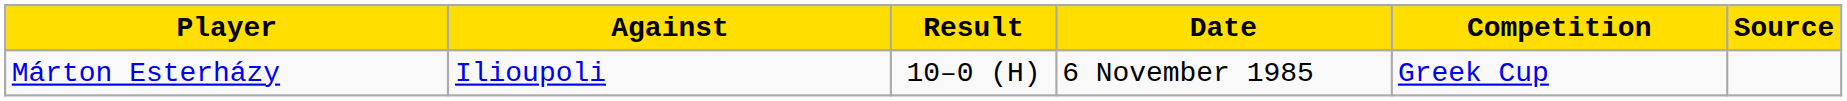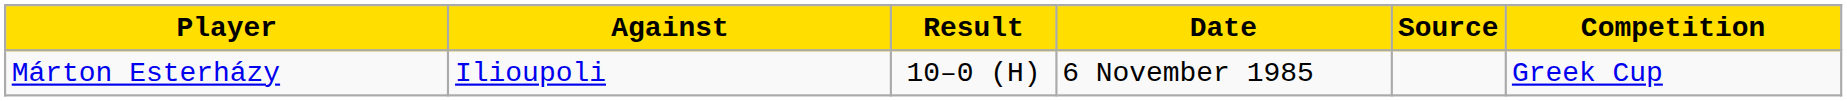columns swapped: (1559, 28) <-> (1784, 28)
